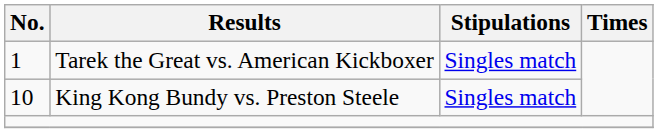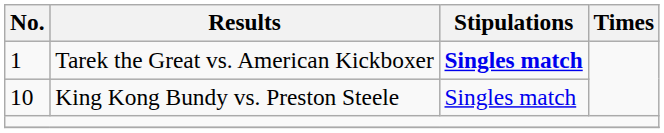(510, 60) normal -> (514, 60) bold
